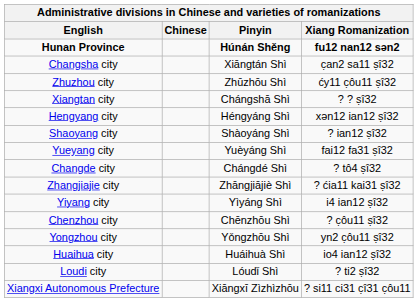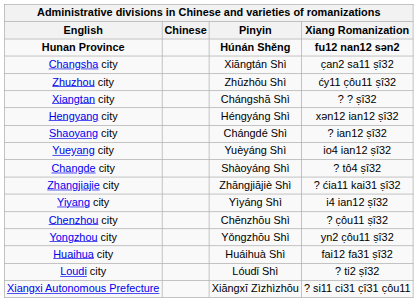(255, 133) Shàoyáng Shì -> (255, 133) Chángdé Shì
(357, 151) fai12 fa31 ṣî32 -> (357, 151) io4 ian12 ṣî32
(255, 168) Chángdé Shì -> (255, 168) Shàoyáng Shì
(357, 254) io4 ian12 ṣî32 -> (357, 254) fai12 fa31 ṣî32
